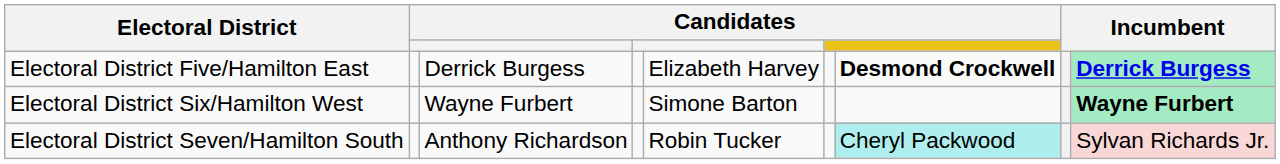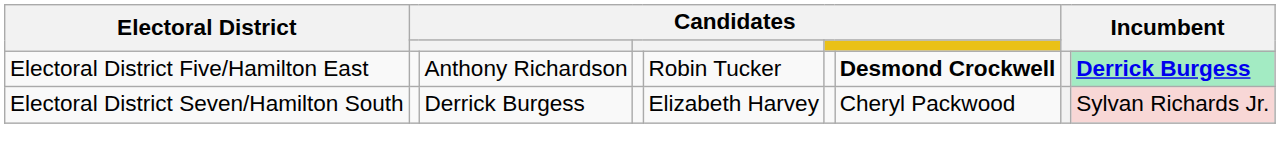(505, 68) Derrick Burgess -> (526, 68) Anthony Richardson
(734, 68) Elizabeth Harvey -> (715, 68) Robin Tucker
- row: (186, 104)
(526, 140) Anthony Richardson -> (505, 104) Derrick Burgess
(715, 140) Robin Tucker -> (734, 104) Elizabeth Harvey
(928, 140) paleturquoise background -> (928, 104) no background
